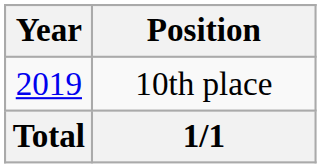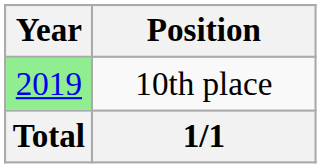(49, 83) no background -> (49, 83) lightgreen background
